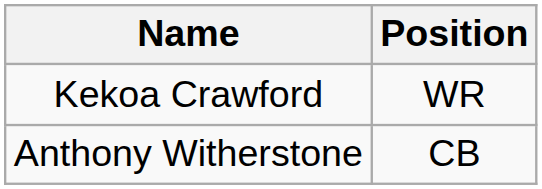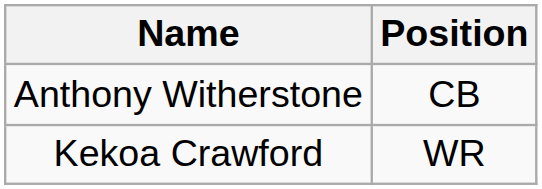rows swapped: (188, 93) <-> (188, 153)
